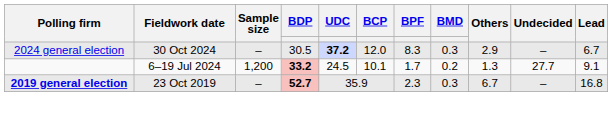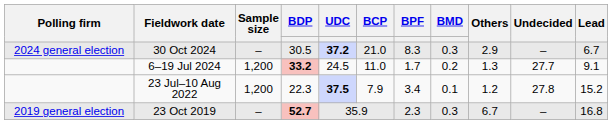(375, 50) 12.0 -> (375, 50) 21.0
(375, 67) 10.1 -> (375, 67) 11.0
+ row: (184, 89)
(69, 84) bold -> (69, 111) normal
